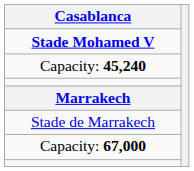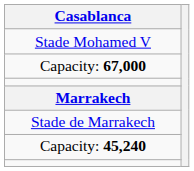(93, 41) bold -> (93, 41) normal
(93, 66) Capacity: 45,240 -> (93, 66) Capacity: 67,000
(93, 147) Capacity: 67,000 -> (93, 147) Capacity: 45,240
